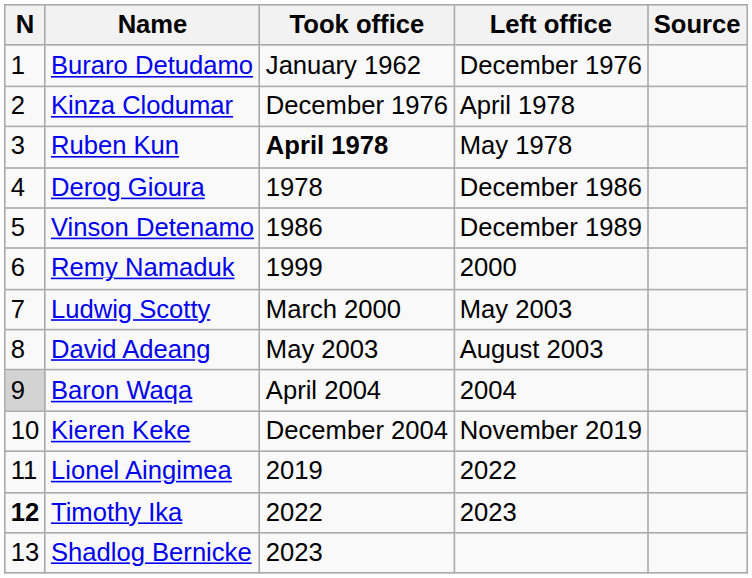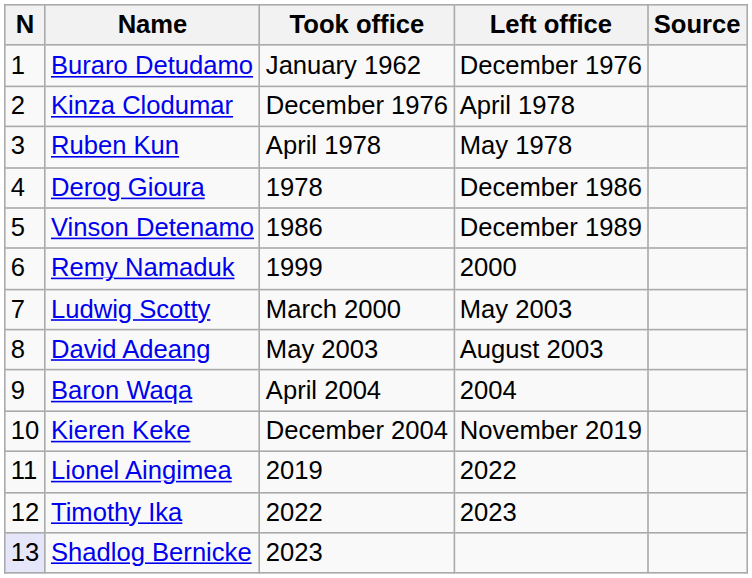(327, 146) bold -> (323, 146) normal
(18, 390) lightgrey background -> (18, 390) no background
(25, 512) bold -> (25, 512) normal
(25, 552) no background -> (25, 552) lavender background
